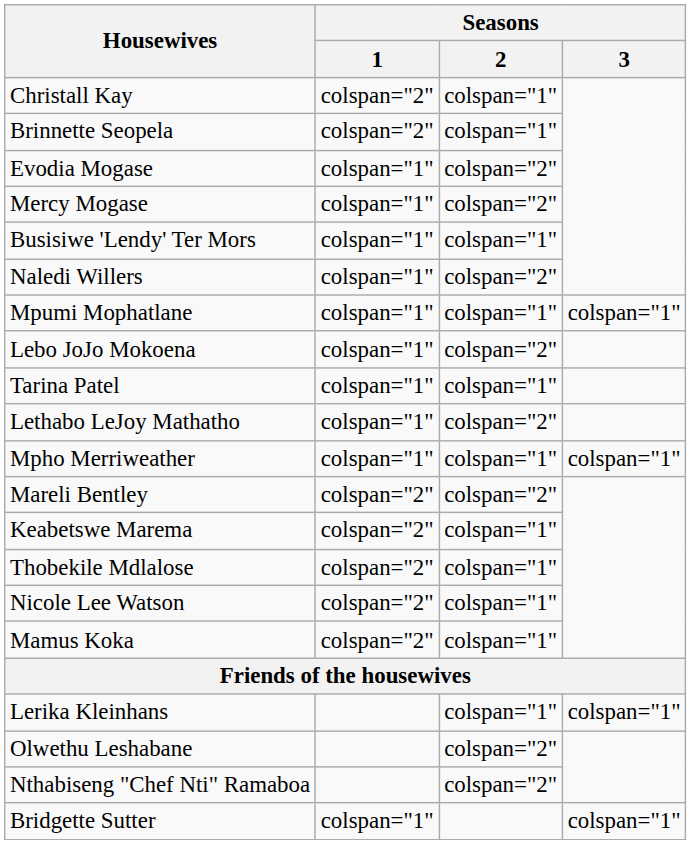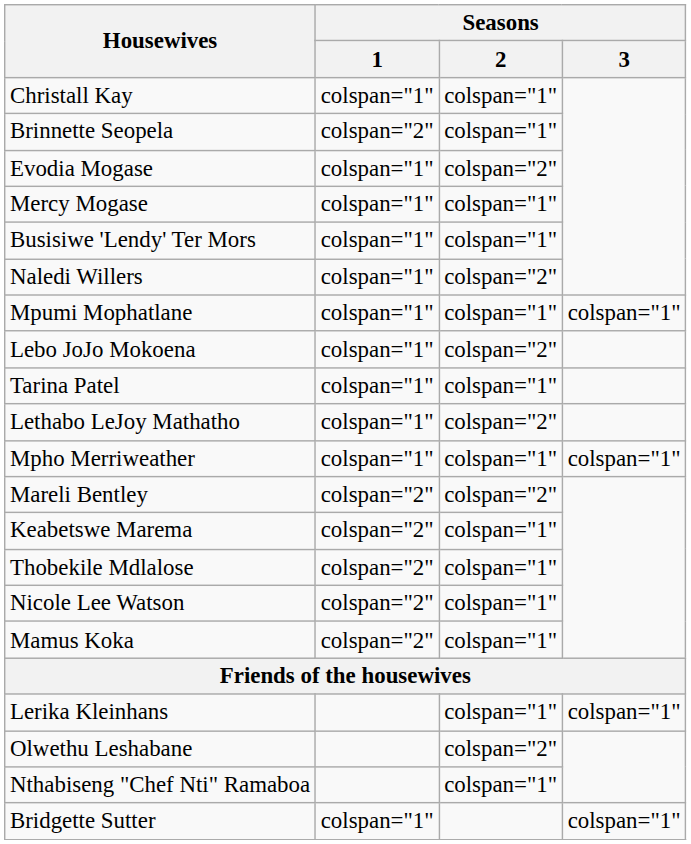(377, 95) colspan="2" -> (377, 95) colspan="1"
(501, 204) colspan="2" -> (501, 204) colspan="1"
(501, 784) colspan="2" -> (501, 784) colspan="1"
